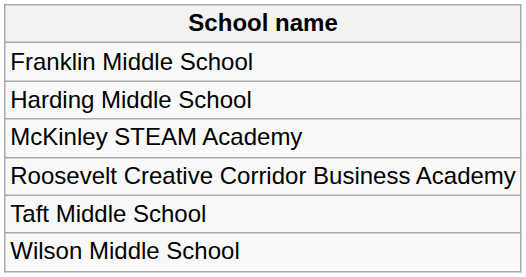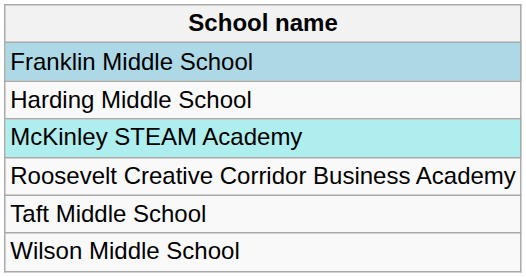(132, 61) no background -> (132, 61) lightblue background
(156, 137) no background -> (156, 137) paleturquoise background
